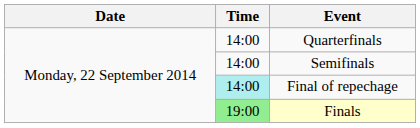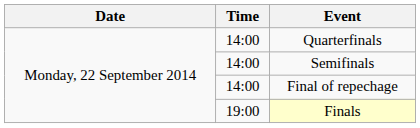(243, 87) paleturquoise background -> (243, 87) no background
(243, 110) lightgreen background -> (243, 110) no background
